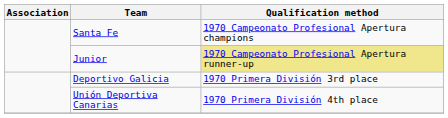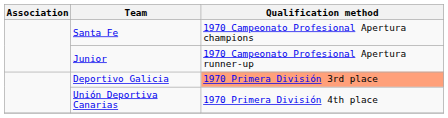(305, 59) khaki background -> (305, 59) no background
(291, 79) no background -> (291, 79) lightsalmon background
